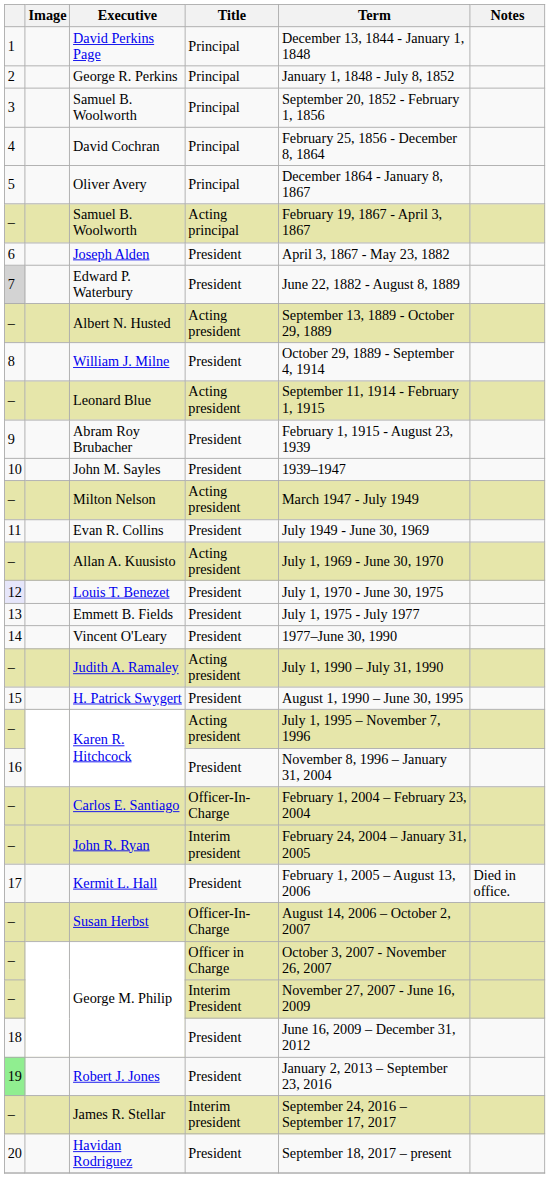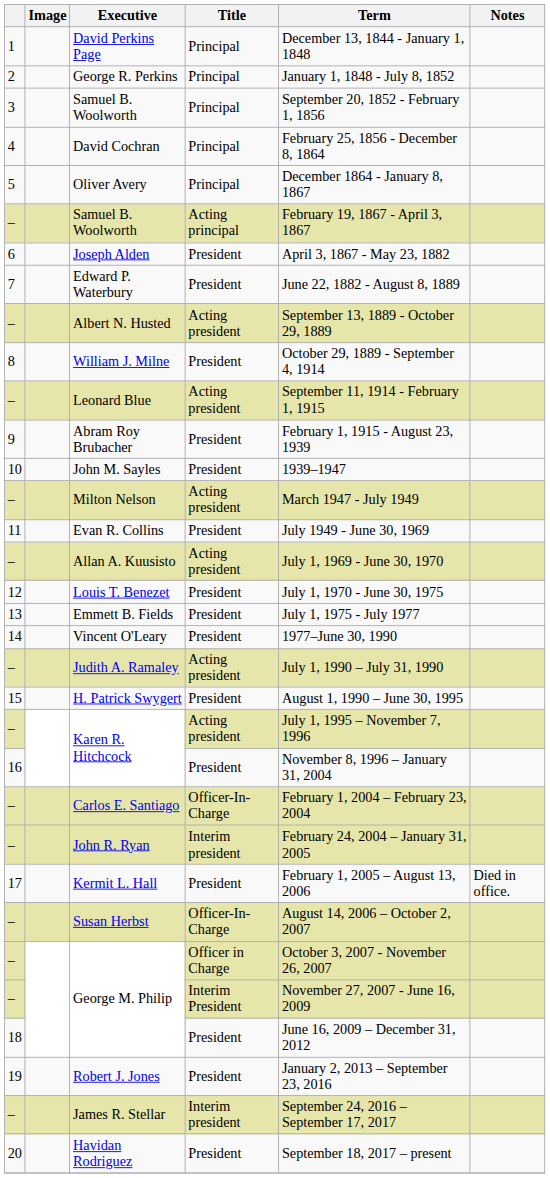(11, 284) lightgrey background -> (11, 284) no background
(15, 591) lavender background -> (15, 591) no background
(15, 1076) lightgreen background -> (15, 1076) no background
